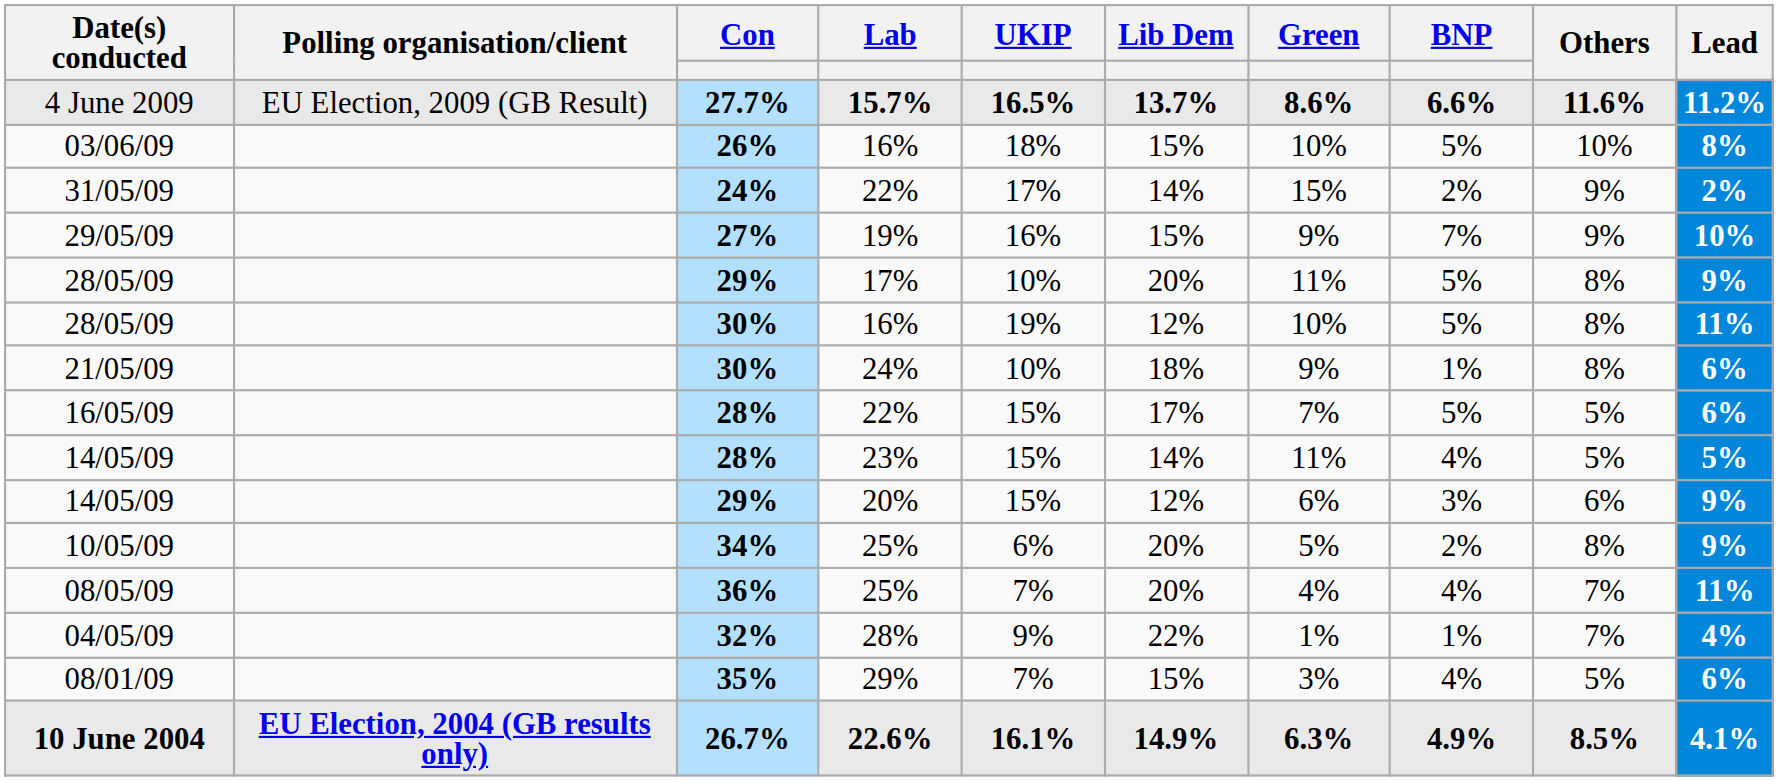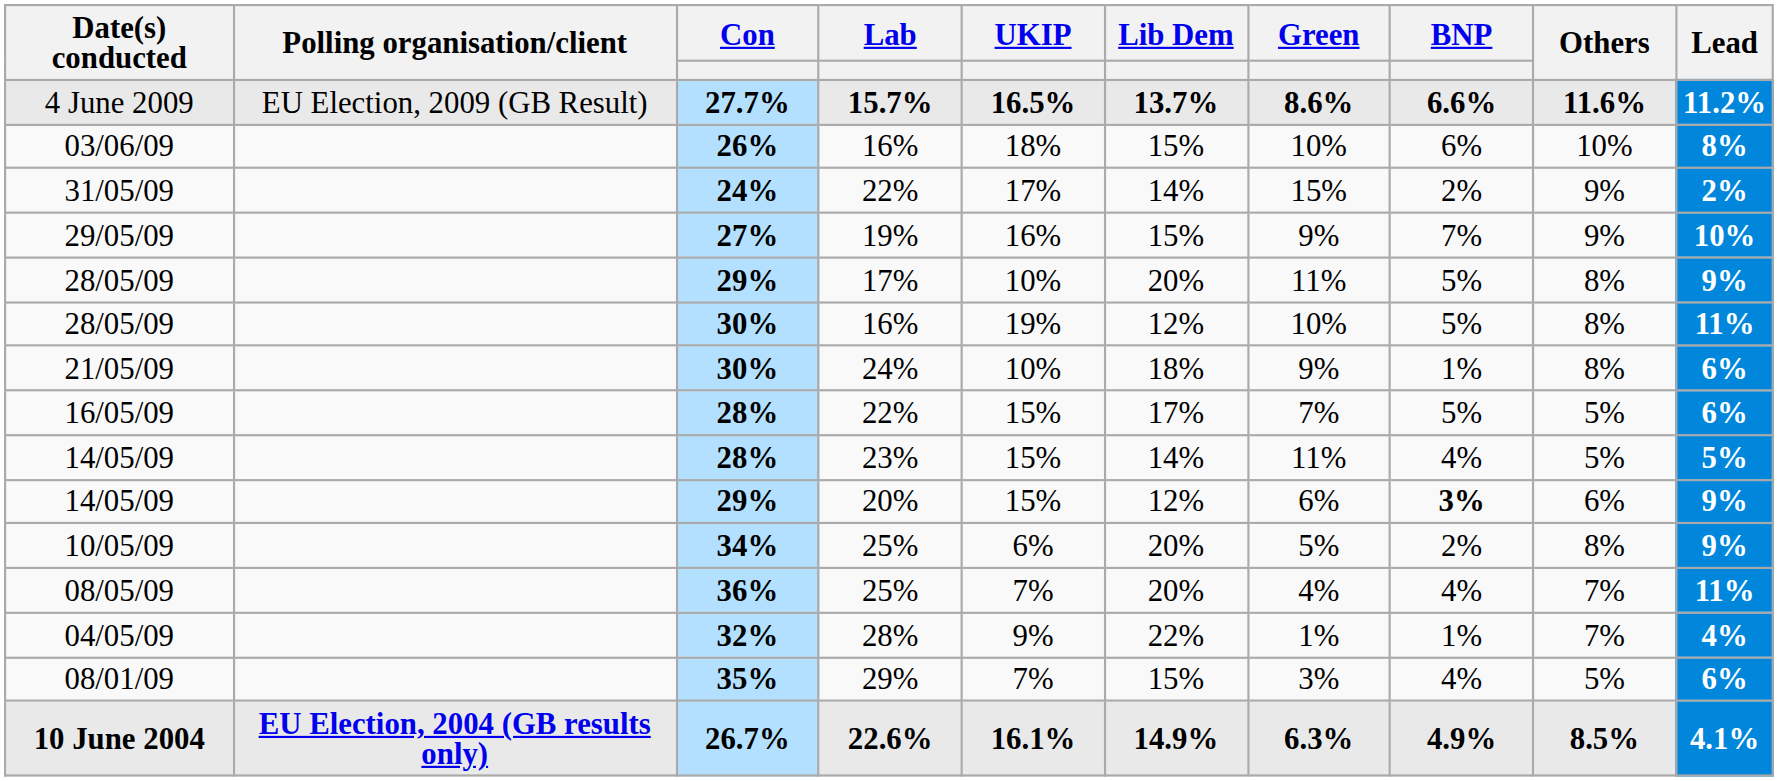(1462, 146) 5% -> (1462, 146) 6%
(1462, 502) normal -> (1462, 502) bold
